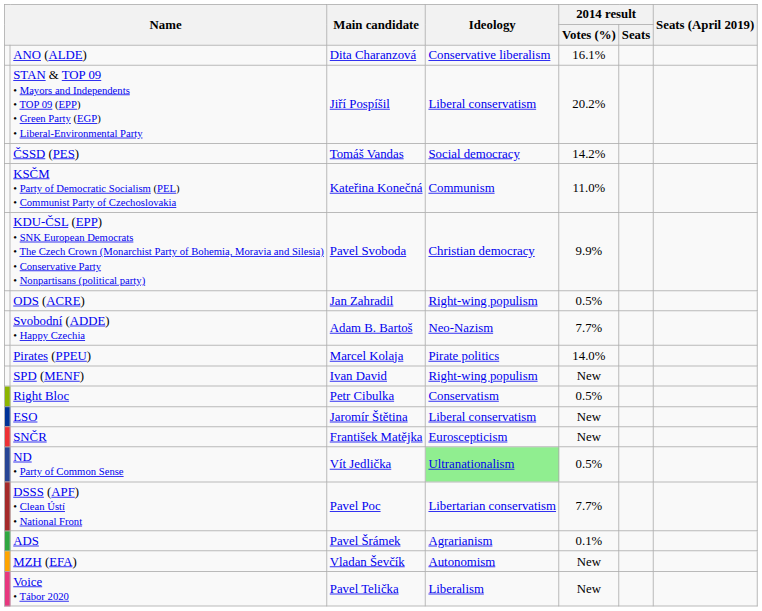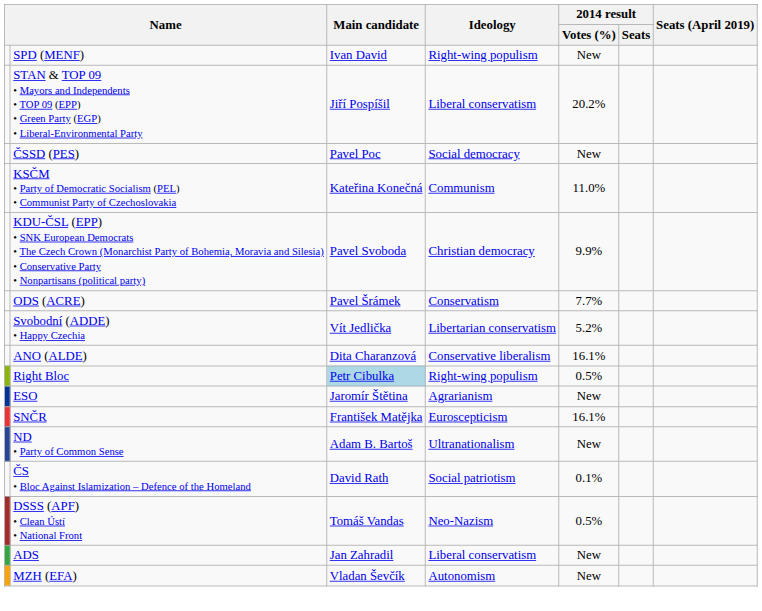rows swapped: (50, 55) <-> (49, 376)
(367, 153) Tomáš Vandas -> (355, 153) Pavel Poc
(589, 153) 14.2% -> (589, 153) New
(362, 300) Jan Zahradil -> (365, 300) Pavel Šrámek
(483, 300) Right-wing populism -> (464, 300) Conservatism
(589, 300) 0.5% -> (589, 300) 7.7%
(371, 328) Adam B. Bartoš -> (361, 328) Vít Jedlička
(461, 328) Neo-Nazism -> (492, 328) Libertarian conservatism
(589, 328) 7.7% -> (589, 328) 5.2%
- row: (52, 355)
(362, 396) no background -> (362, 376) lightblue background
(464, 396) Conservatism -> (483, 376) Right-wing populism
(482, 416) Liberal conservatism -> (460, 396) Agrarianism
(589, 436) New -> (589, 416) 16.1%
(361, 464) Vít Jedlička -> (371, 444) Adam B. Bartoš
(471, 464) lightgreen background -> (471, 444) no background
(589, 464) 0.5% -> (589, 444) New
+ row: (132, 478)
(355, 506) Pavel Poc -> (367, 520) Tomáš Vandas
(492, 506) Libertarian conservatism -> (461, 520) Neo-Nazism
(589, 506) 7.7% -> (589, 520) 0.5%
(365, 541) Pavel Šrámek -> (362, 555) Jan Zahradil
(460, 541) Agrarianism -> (482, 555) Liberal conservatism
(589, 541) 0.1% -> (589, 555) New
- row: (41, 588)
